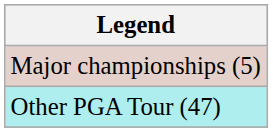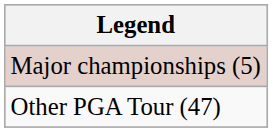(116, 106) paleturquoise background -> (116, 106) no background
